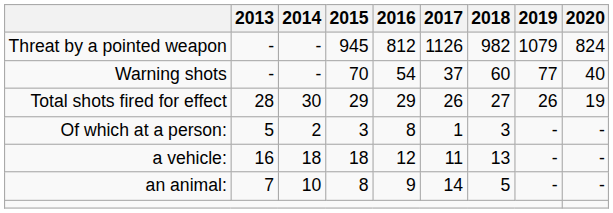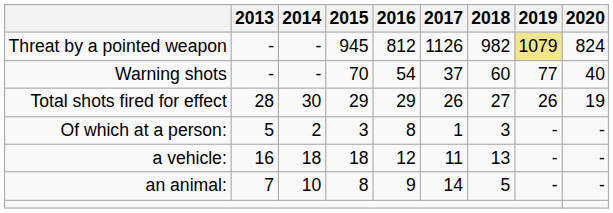(538, 46) no background -> (538, 46) khaki background
